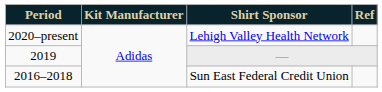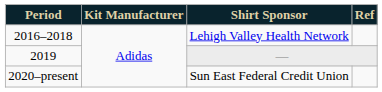(43, 35) 2020–present -> (43, 35) 2016–2018
(43, 76) 2016–2018 -> (43, 76) 2020–present
